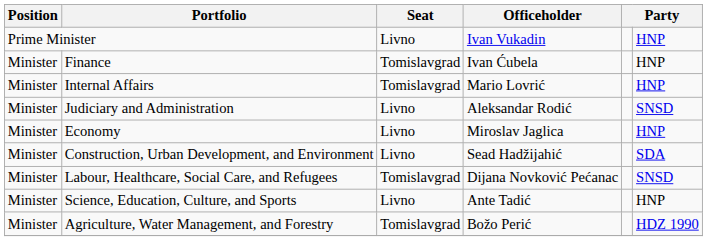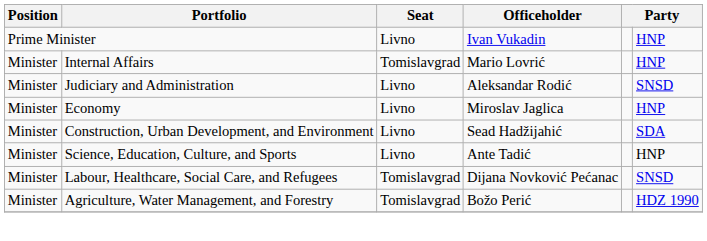- row: (88, 62)
rows swapped: (181, 200) <-> (201, 177)
